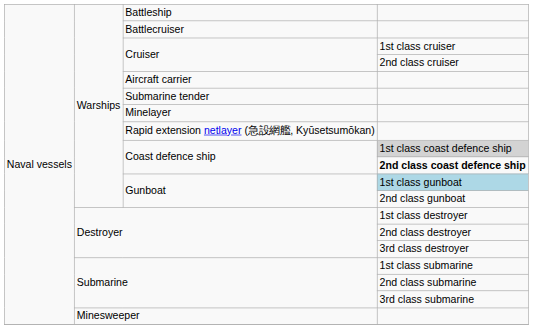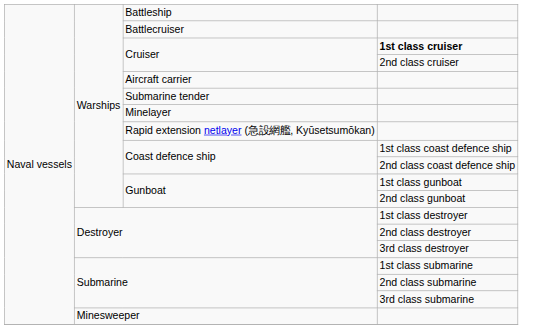(417, 46) normal -> (421, 46) bold
(446, 148) lightgrey background -> (446, 148) no background
(453, 165) bold -> (447, 165) normal
(421, 182) lightblue background -> (421, 182) no background
